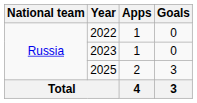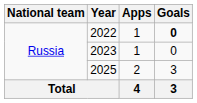(174, 32) normal -> (174, 32) bold
